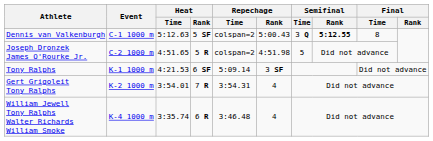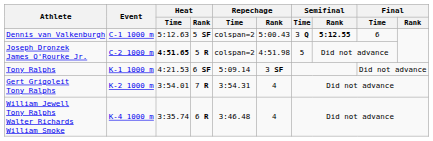(377, 35) 8 -> (377, 35) 6
(173, 52) normal -> (173, 52) bold
